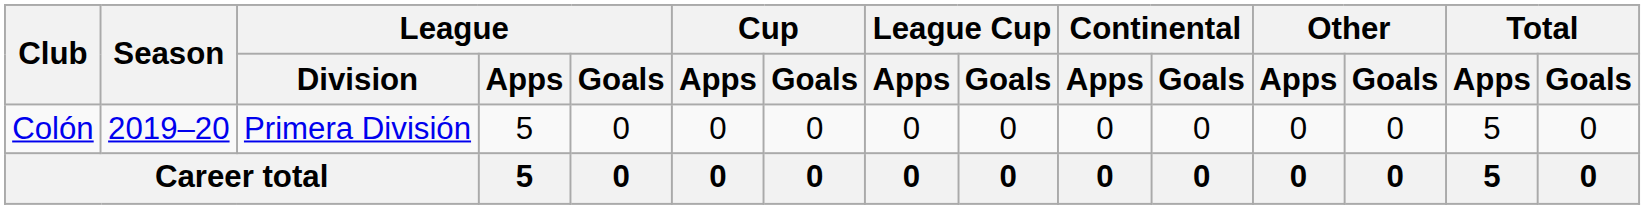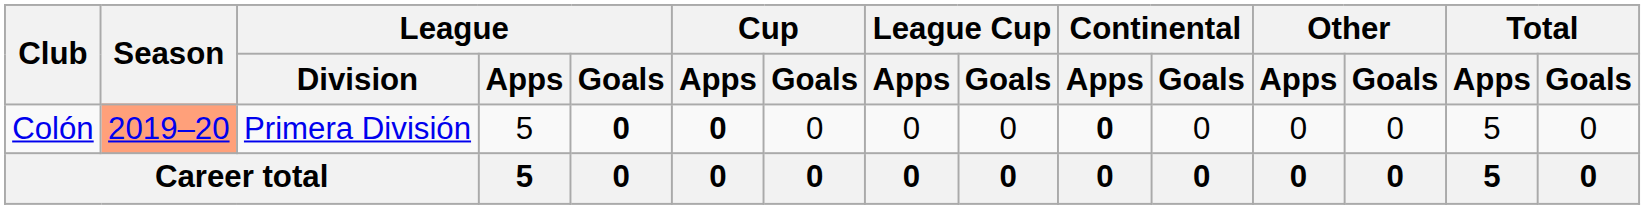(169, 128) no background -> (169, 128) lightsalmon background
(621, 128) normal -> (621, 128) bold
(718, 128) normal -> (718, 128) bold
(1105, 128) normal -> (1105, 128) bold
